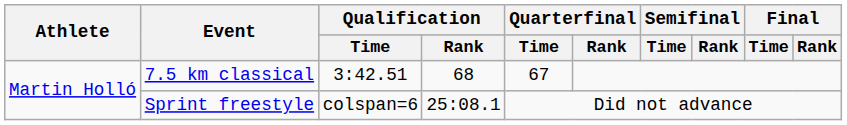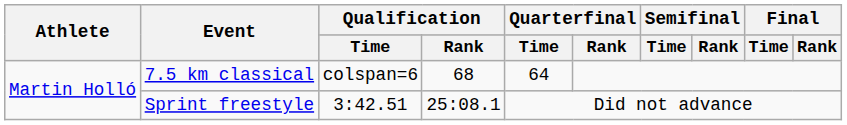(370, 75) 3:42.51 -> (370, 75) colspan=6
(539, 75) 67 -> (539, 75) 64
(370, 105) colspan=6 -> (370, 105) 3:42.51
